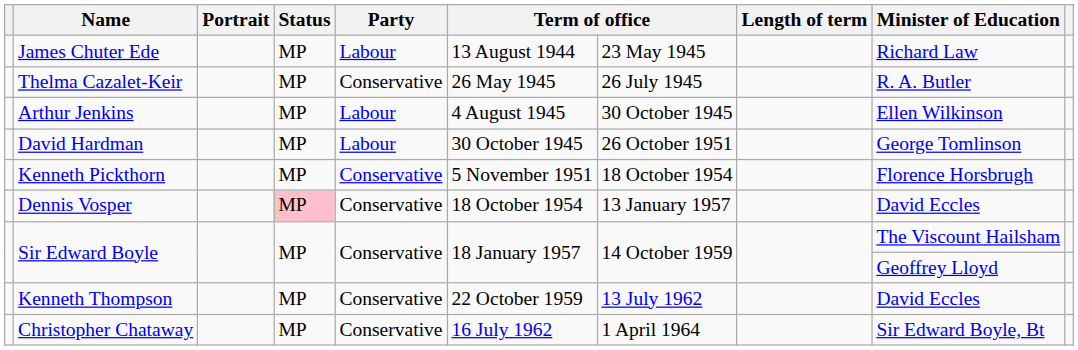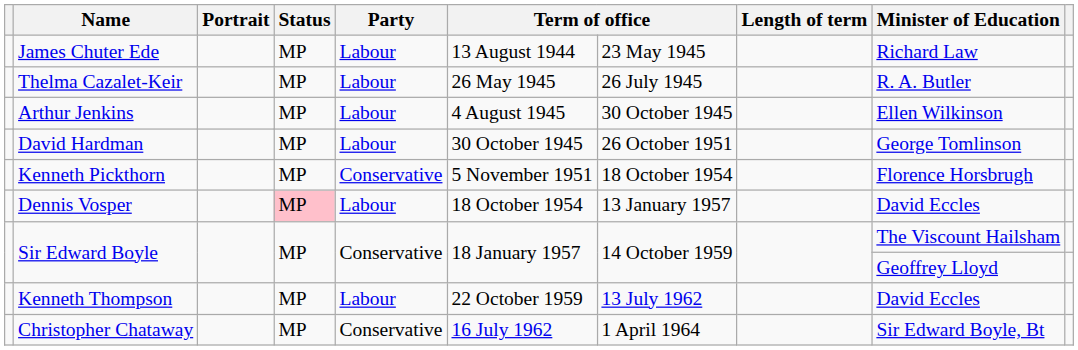(391, 81) Conservative -> (368, 81) Labour
(391, 205) Conservative -> (368, 205) Labour
(391, 298) Conservative -> (368, 298) Labour
